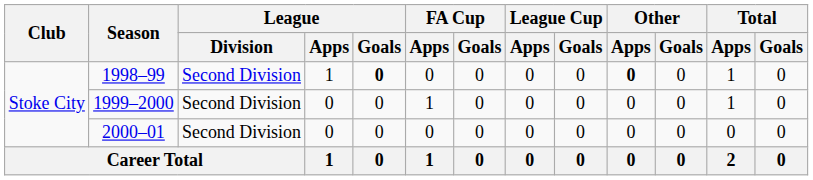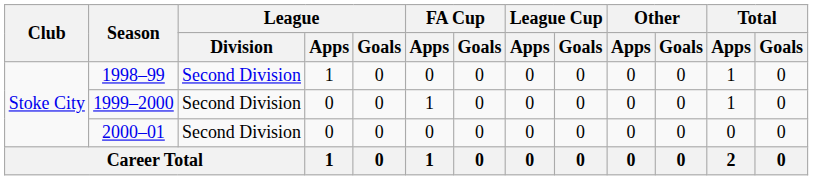(379, 75) bold -> (379, 75) normal
(631, 75) bold -> (631, 75) normal
